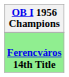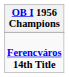(34, 58) lightgreen background -> (34, 58) no background
